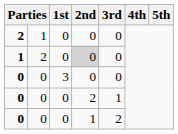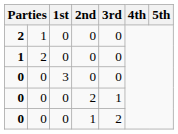(93, 56) lightgrey background -> (93, 56) no background
